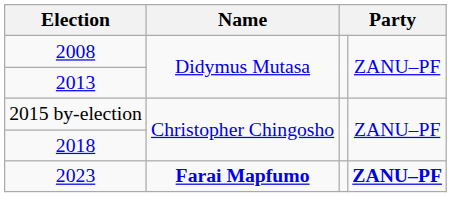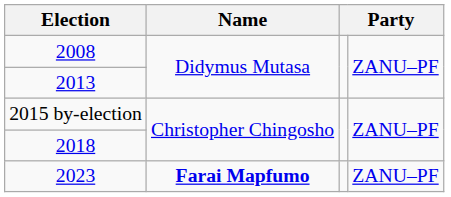(397, 176) bold -> (395, 176) normal
